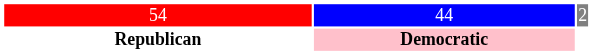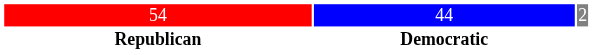(444, 39) pink background -> (444, 39) no background
